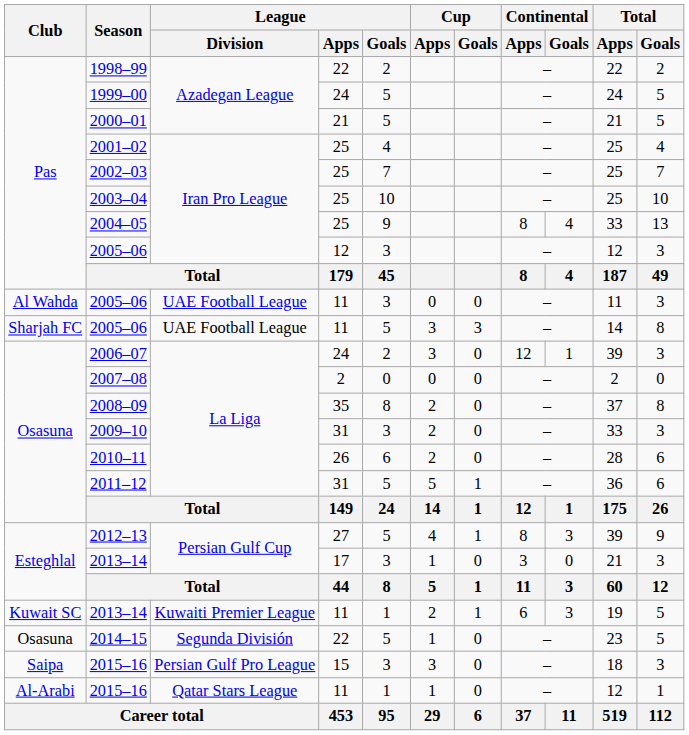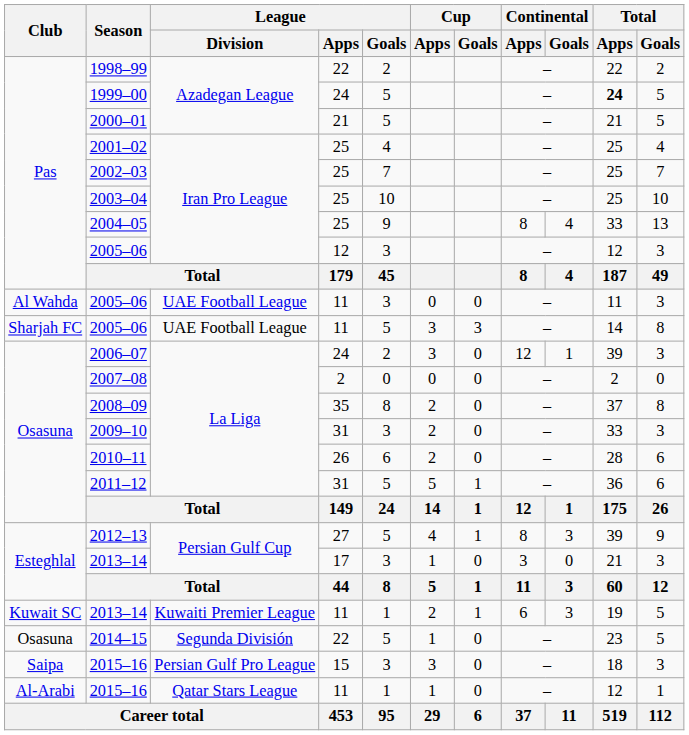(615, 95) normal -> (615, 95) bold
